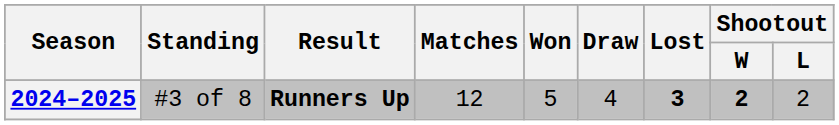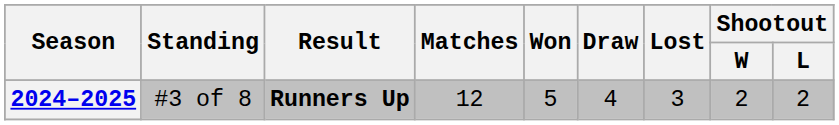(677, 100) bold -> (677, 100) normal
(742, 100) bold -> (742, 100) normal
